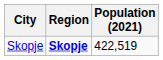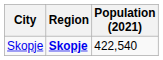(116, 45) 422,519 -> (116, 45) 422,540
